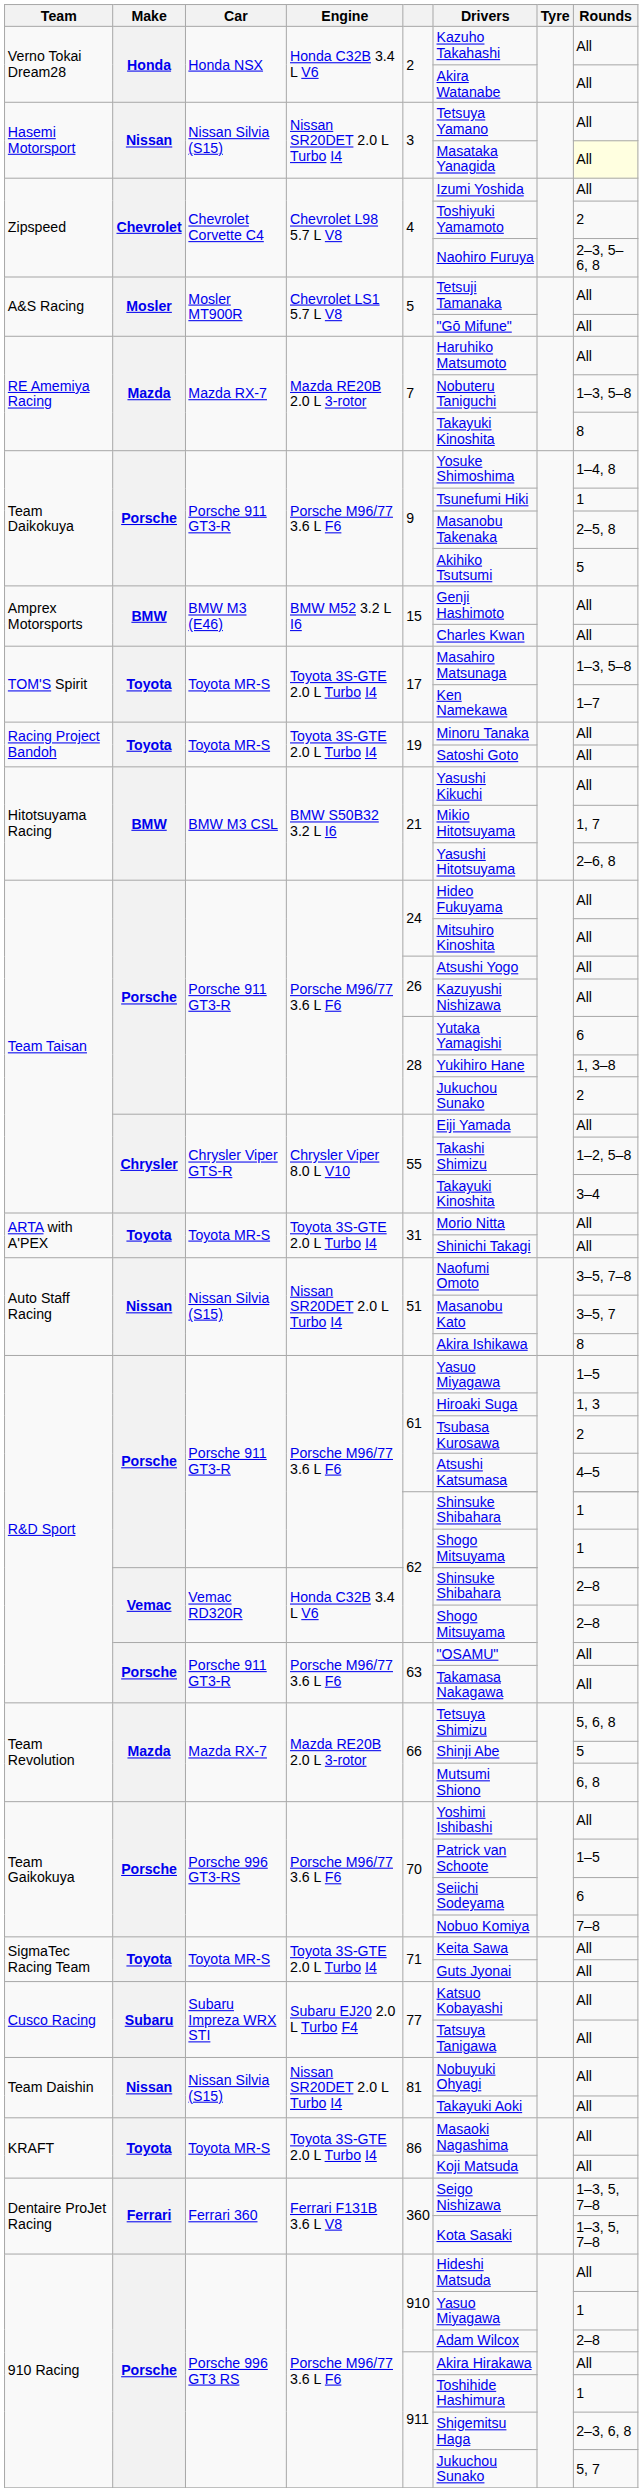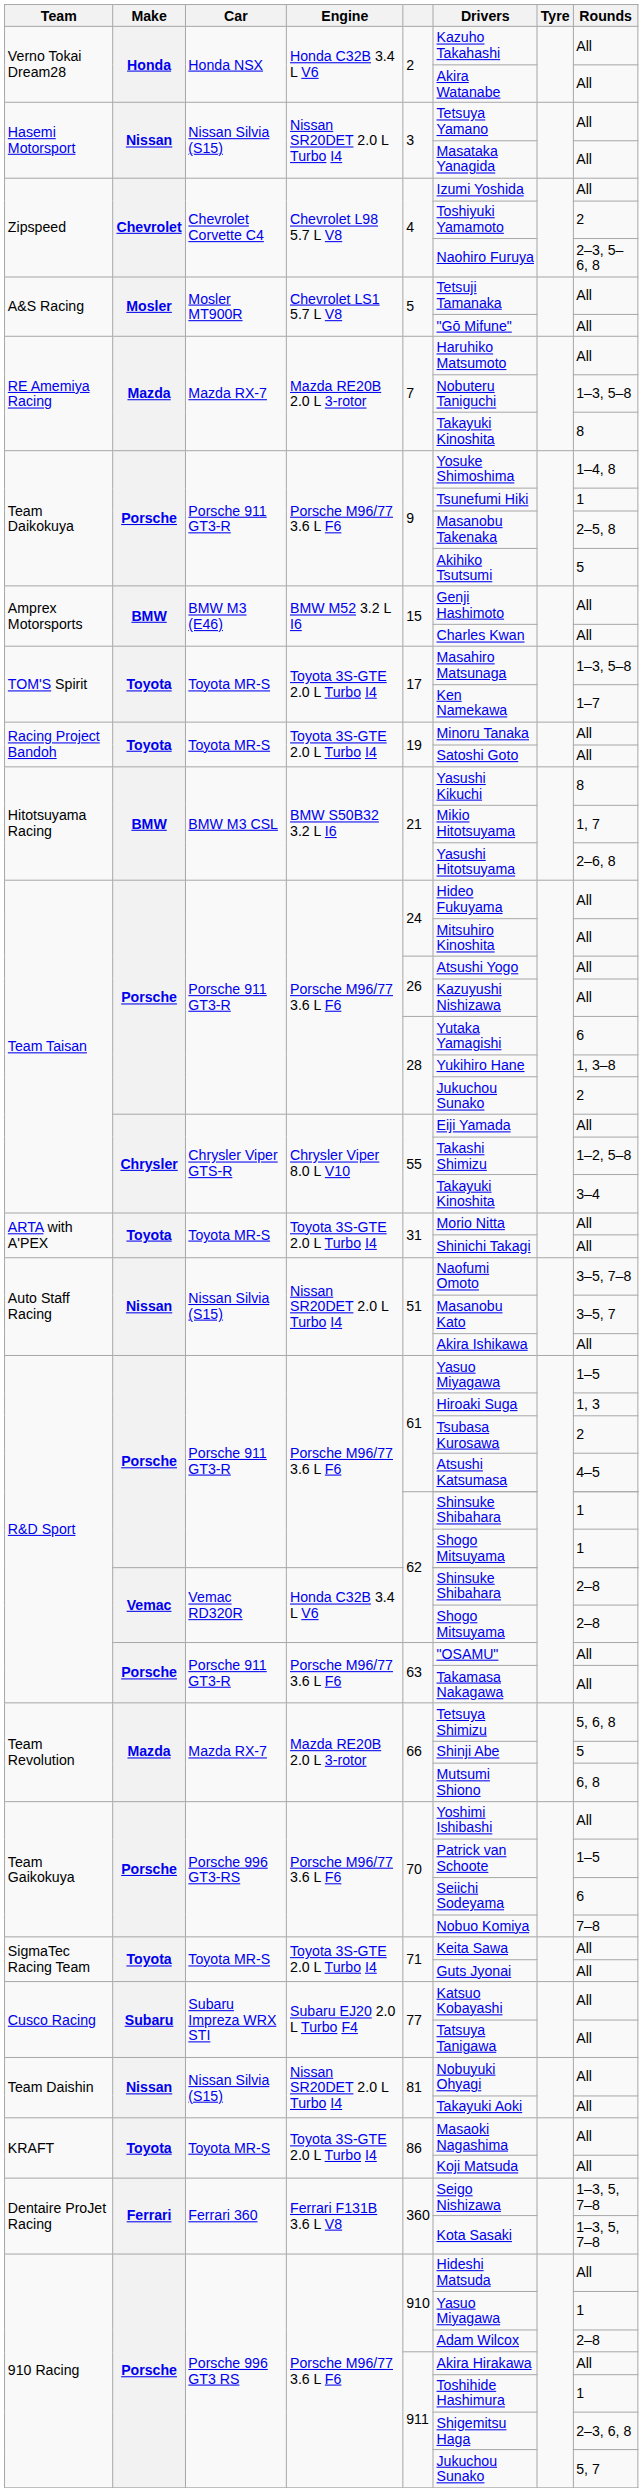(584, 159) lightyellow background -> (584, 159) no background
(584, 785) All -> (580, 785) 8
(580, 1344) 8 -> (584, 1344) All
